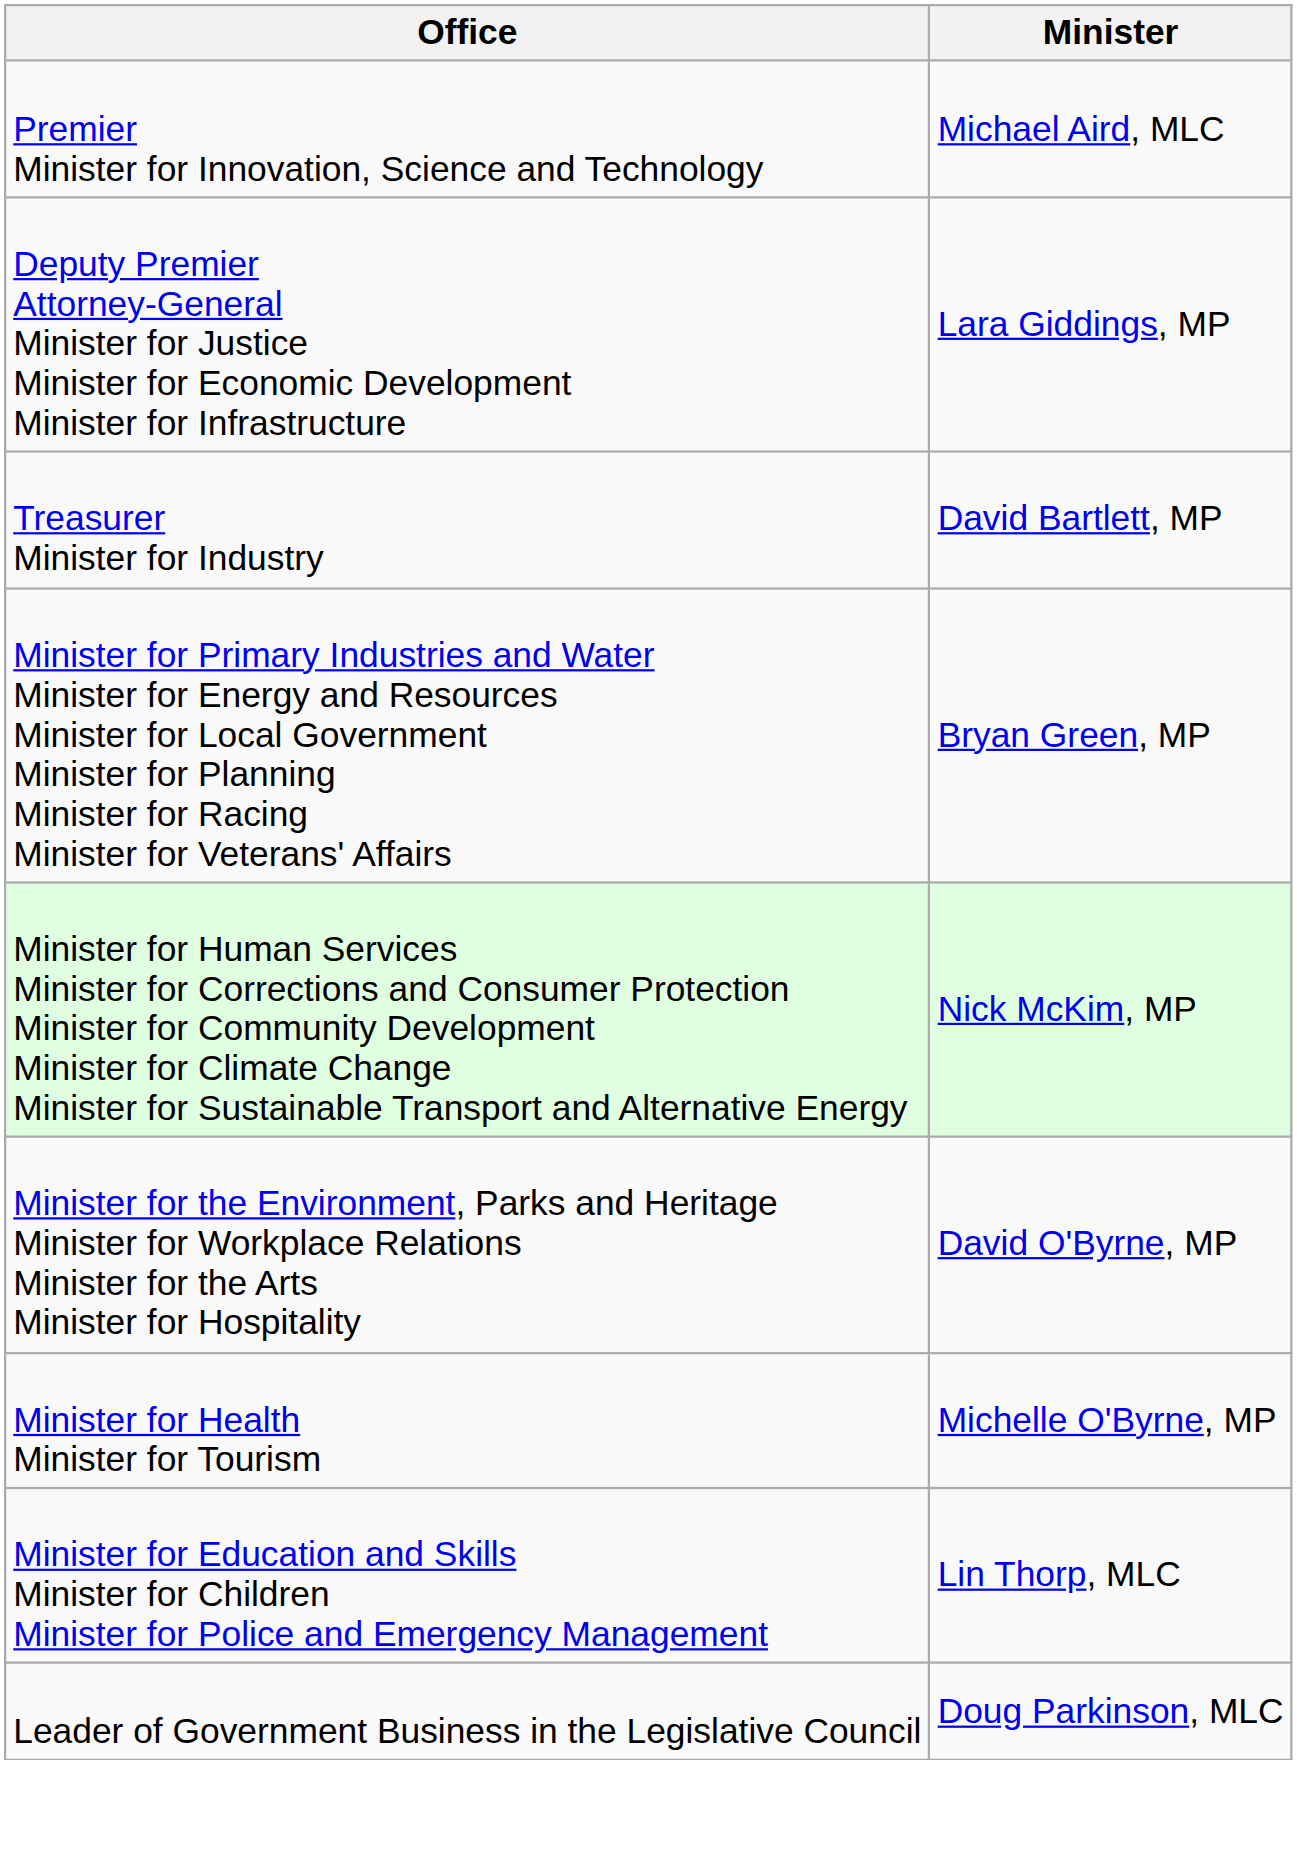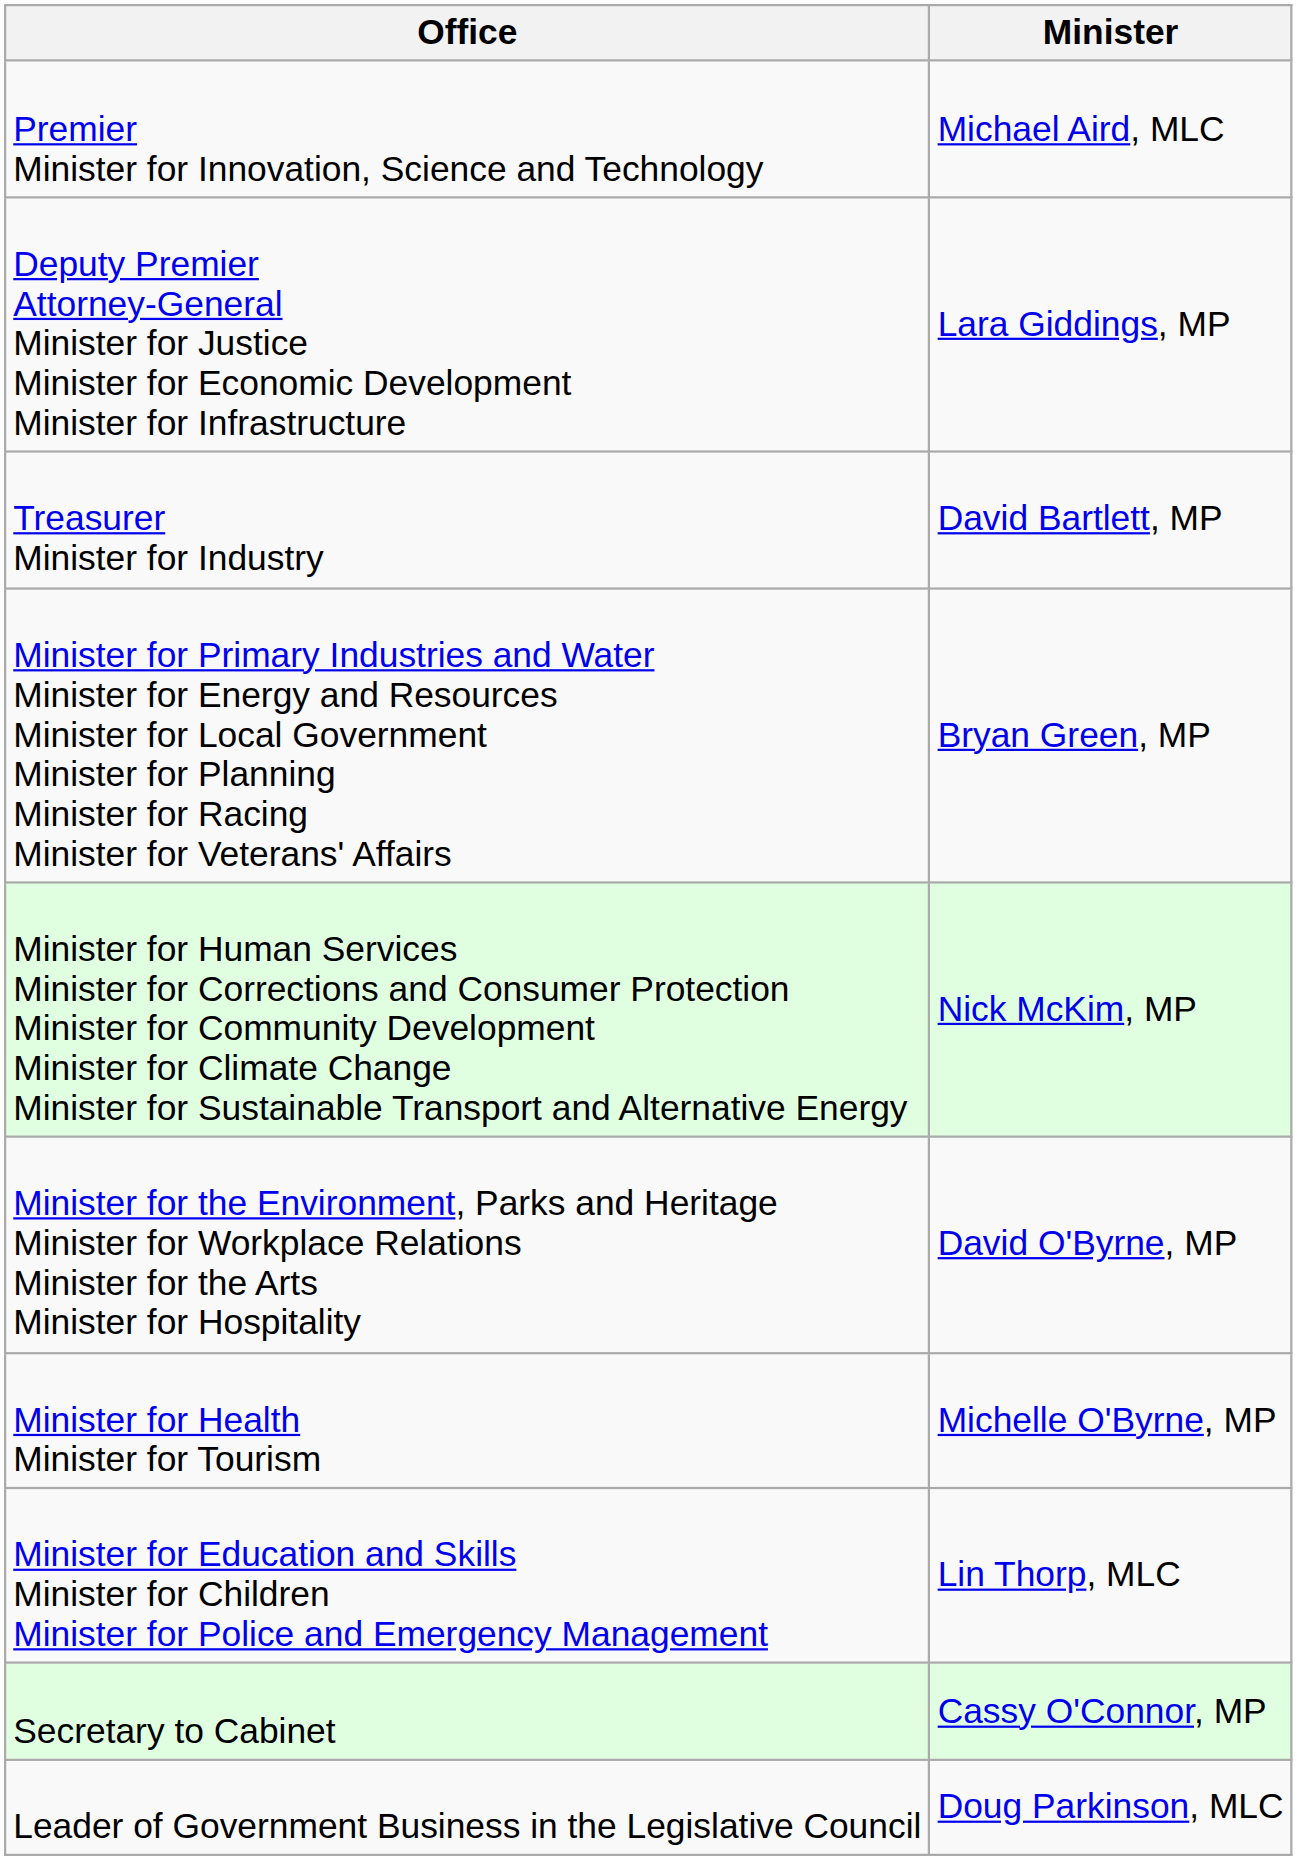+ row: (174, 1730)
